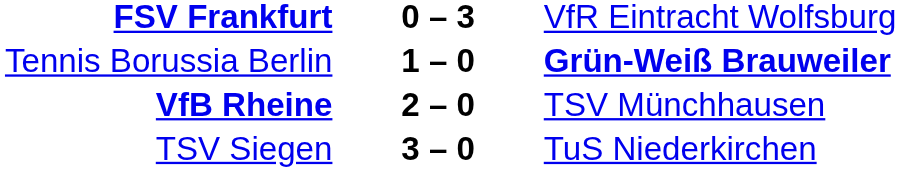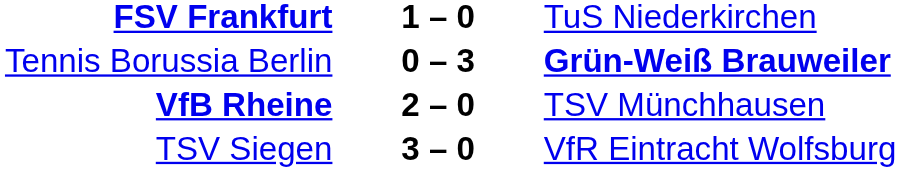(438, 17) 0 – 3 -> (438, 17) 1 – 0
(720, 17) VfR Eintracht Wolfsburg -> (680, 17) TuS Niederkirchen
(438, 61) 1 – 0 -> (438, 61) 0 – 3
(680, 148) TuS Niederkirchen -> (720, 148) VfR Eintracht Wolfsburg
